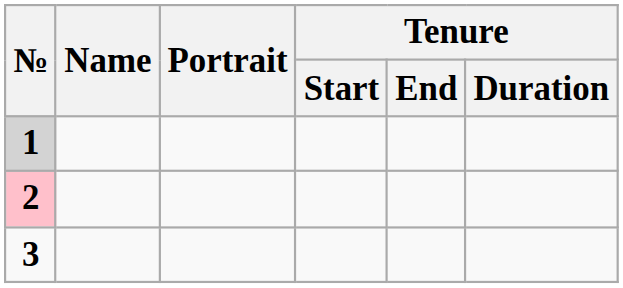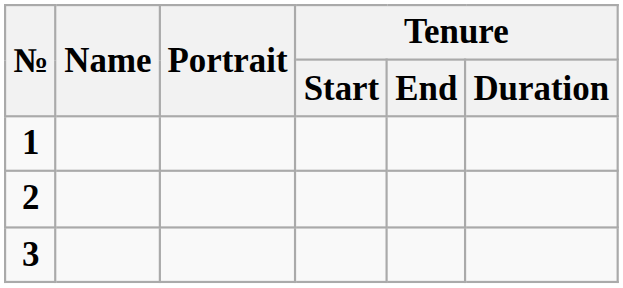(31, 142) lightgrey background -> (31, 142) no background
(31, 198) pink background -> (31, 198) no background
